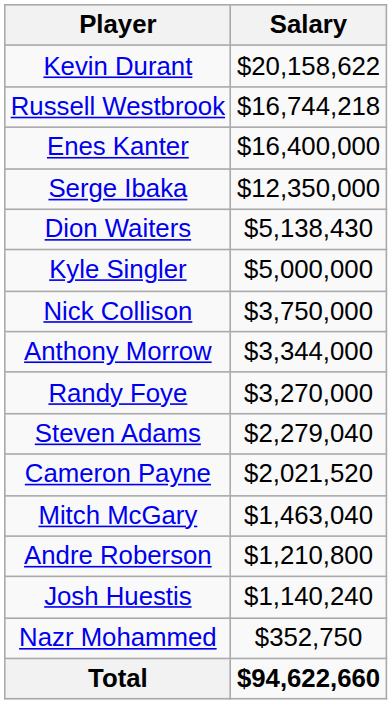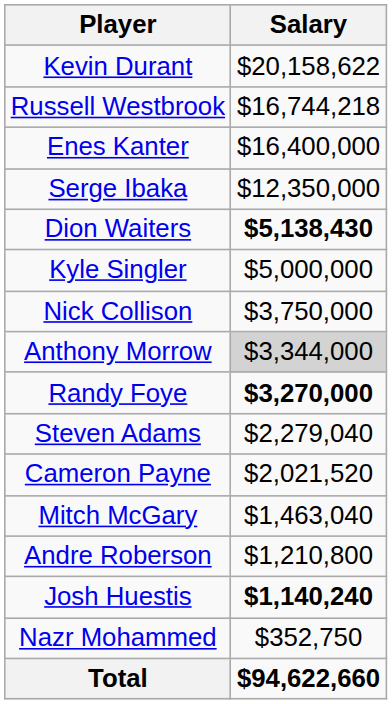(309, 229) normal -> (309, 229) bold
(309, 351) no background -> (309, 351) lightgrey background
(309, 392) normal -> (309, 392) bold
(309, 596) normal -> (309, 596) bold
